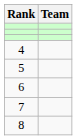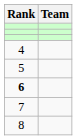(21, 87) normal -> (21, 87) bold
